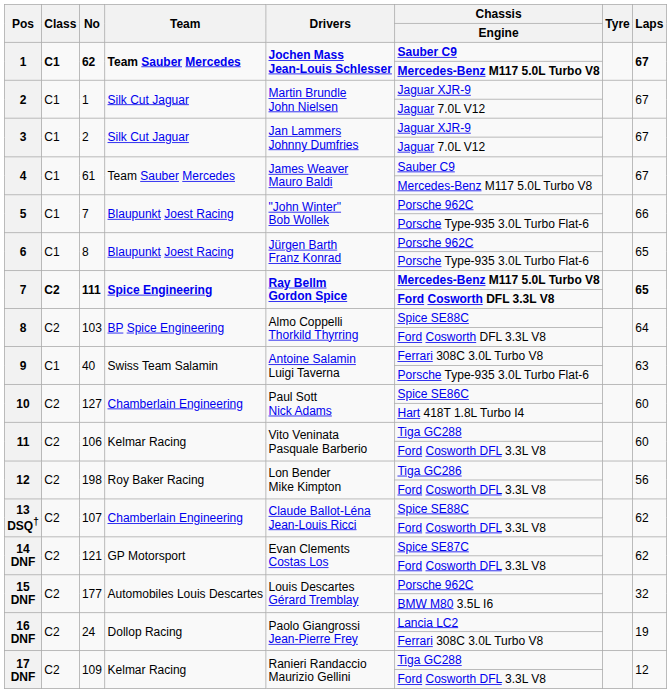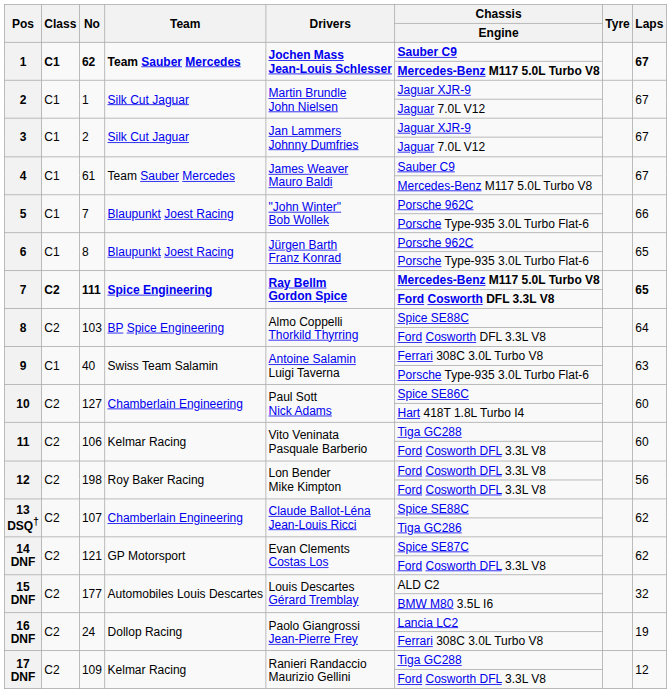(430, 470) Tiga GC286 -> (472, 470) Ford Cosworth DFL 3.3L V8
(472, 527) Ford Cosworth DFL 3.3L V8 -> (430, 527) Tiga GC286
(435, 584) Porsche 962C -> (418, 584) ALD C2
